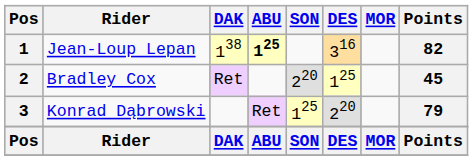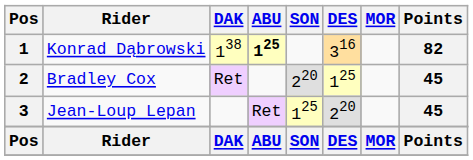(121, 49) Jean-Loup Lepan -> (126, 49) Konrad Dąbrowski
(126, 112) Konrad Dąbrowski -> (121, 112) Jean-Loup Lepan
(433, 112) 79 -> (433, 112) 45
